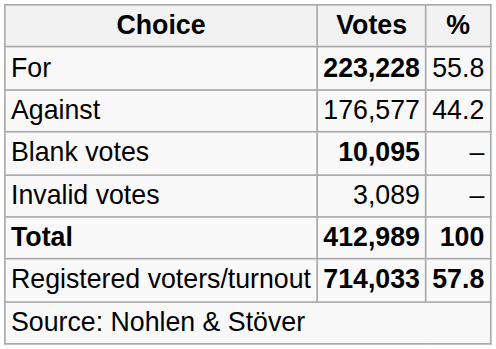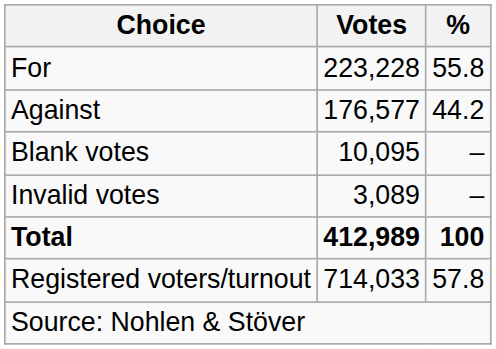(372, 68) bold -> (372, 68) normal
(379, 152) bold -> (379, 152) normal
(372, 279) bold -> (372, 279) normal
(458, 279) bold -> (458, 279) normal
